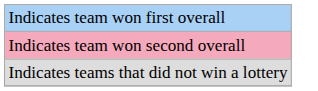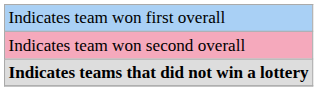(148, 72) normal -> (159, 72) bold
